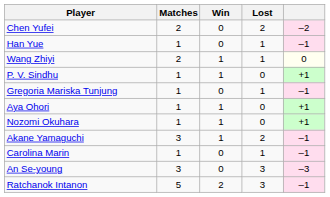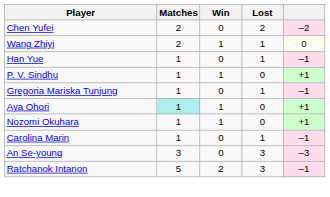rows swapped: (25, 44) <-> (31, 59)
(178, 106) no background -> (178, 106) paleturquoise background
- row: (45, 138)
